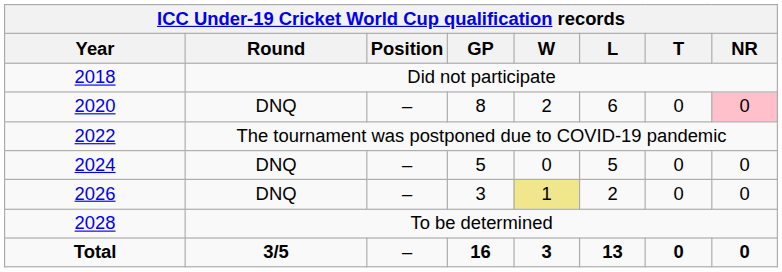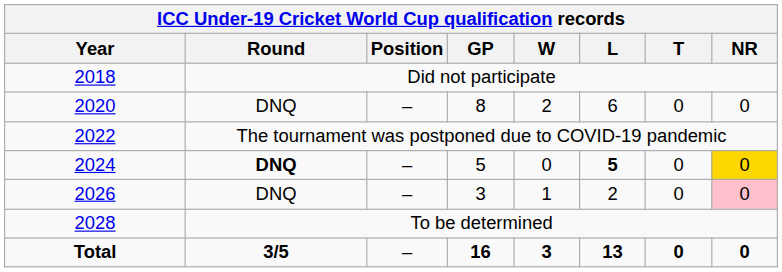(745, 106) pink background -> (745, 106) no background
(276, 164) normal -> (276, 164) bold
(613, 164) normal -> (613, 164) bold
(745, 164) no background -> (745, 164) gold background
(547, 194) khaki background -> (547, 194) no background
(745, 194) no background -> (745, 194) pink background
